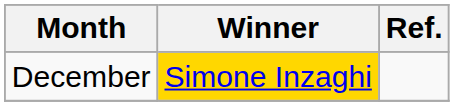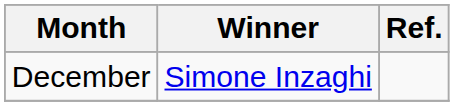(268, 76) gold background -> (268, 76) no background
